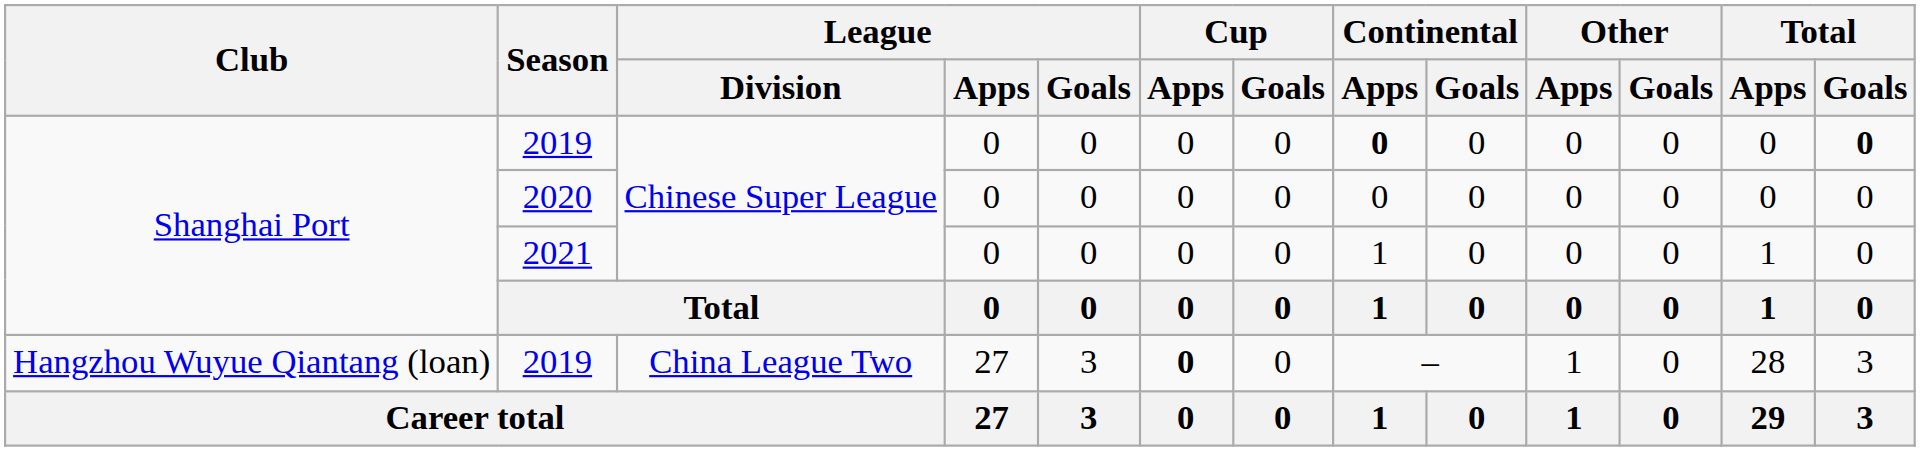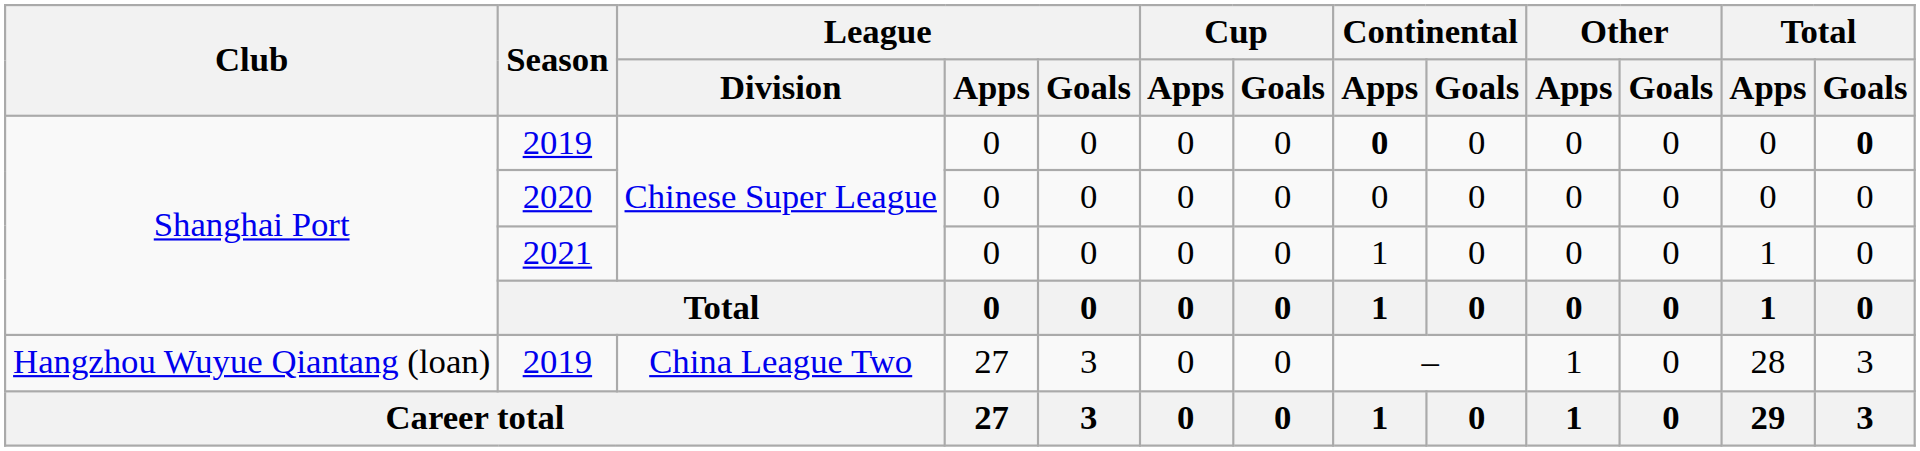(1186, 362) bold -> (1186, 362) normal
